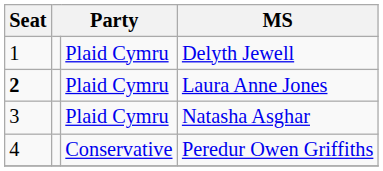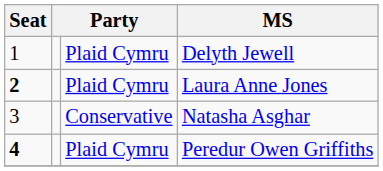(117, 117) Plaid Cymru -> (119, 117) Conservative
(14, 149) normal -> (14, 149) bold
(119, 149) Conservative -> (117, 149) Plaid Cymru
